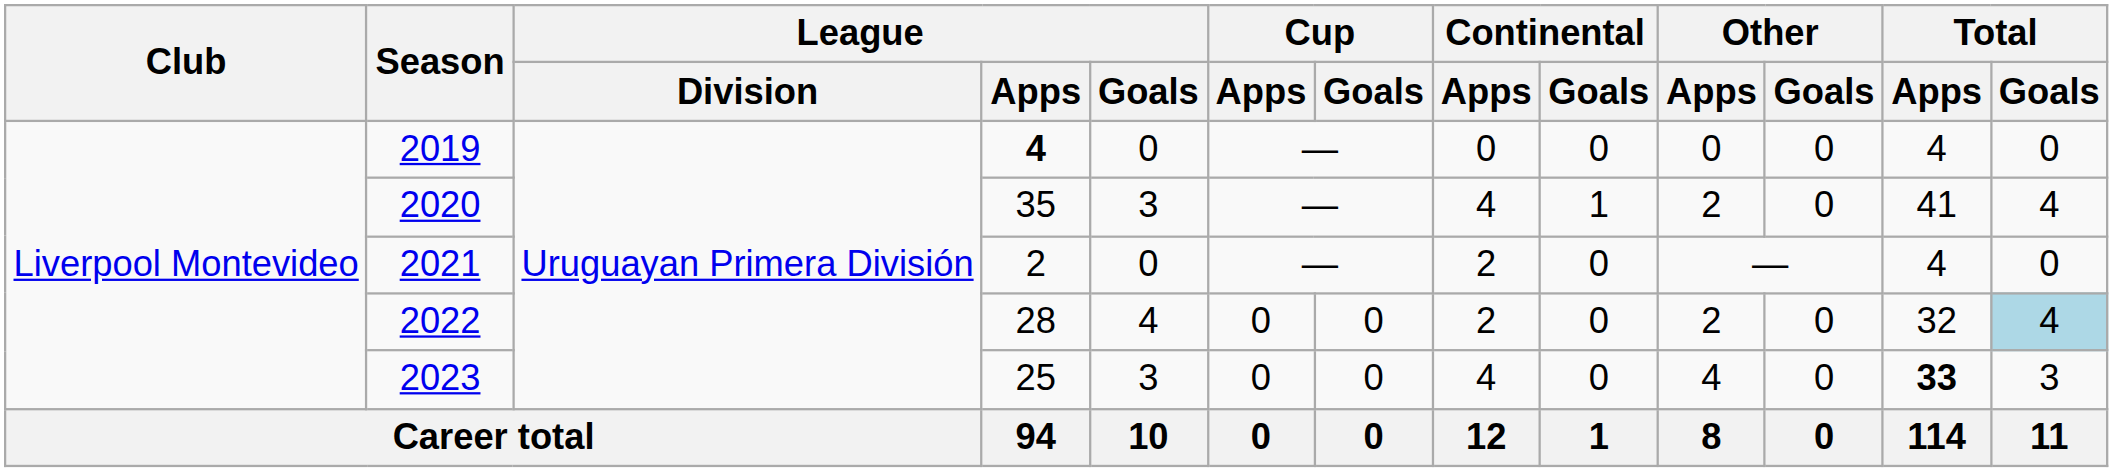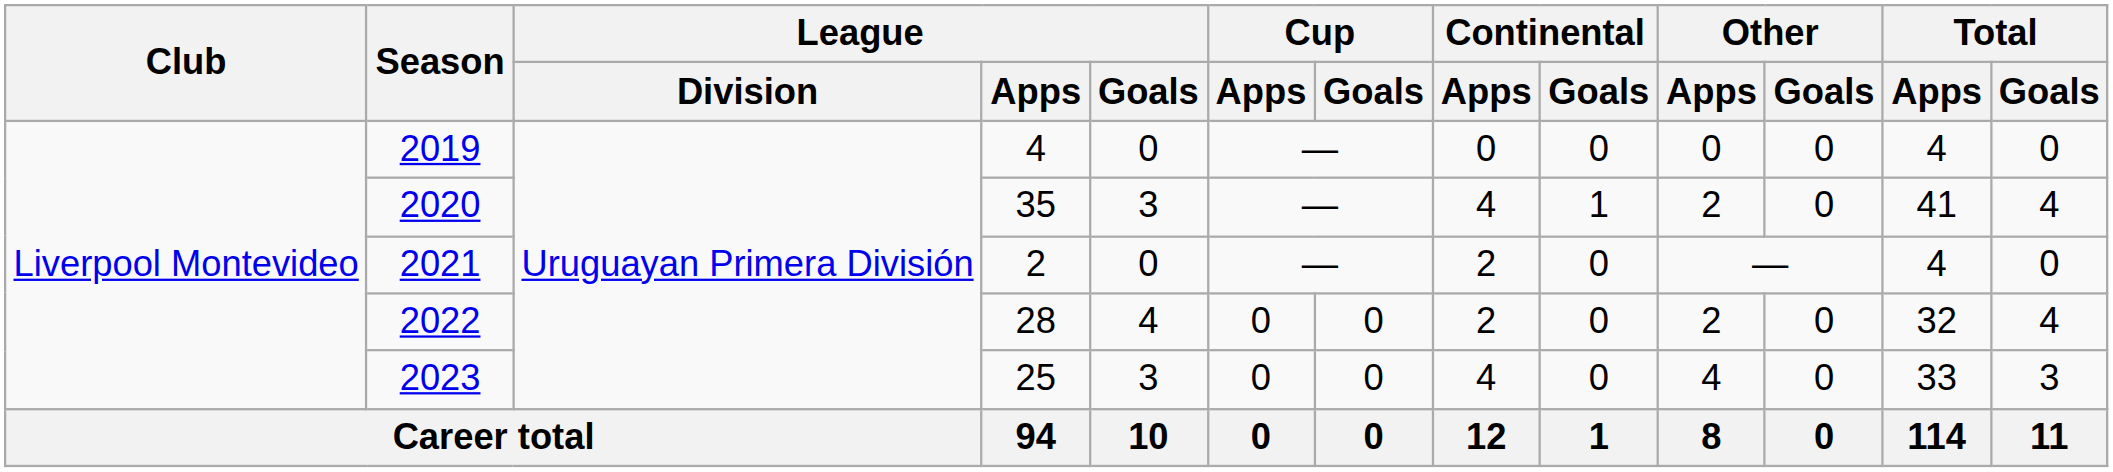(1036, 148) bold -> (1036, 148) normal
(2049, 321) lightblue background -> (2049, 321) no background
(1937, 378) bold -> (1937, 378) normal
